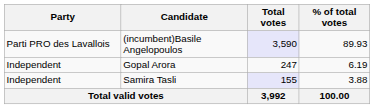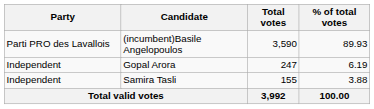(285, 44) lavender background -> (285, 44) no background
(289, 80) lavender background -> (289, 80) no background
